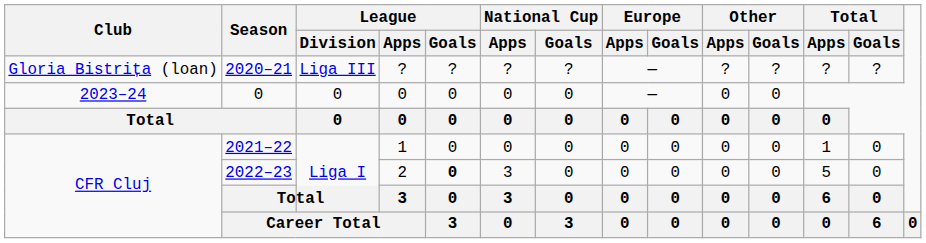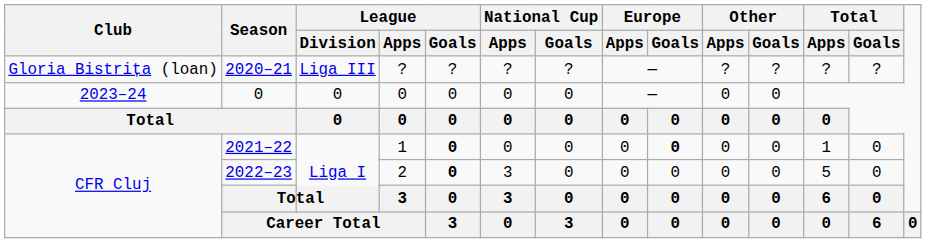(453, 147) normal -> (453, 147) bold
(675, 147) normal -> (675, 147) bold
